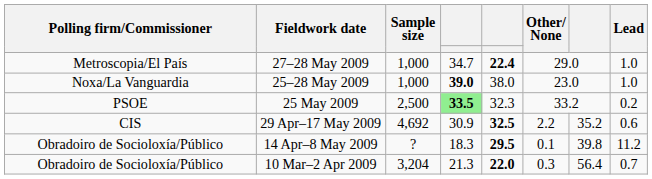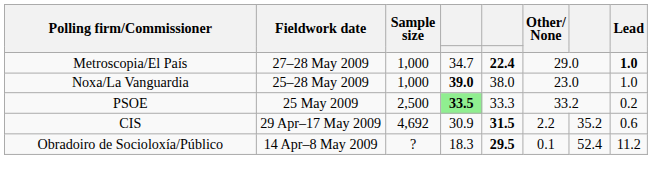(629, 63) normal -> (629, 63) bold
(502, 103) 32.3 -> (502, 103) 33.3
(502, 124) 32.5 -> (502, 124) 31.5
(590, 144) 39.8 -> (590, 144) 52.4
- row: (321, 164)
